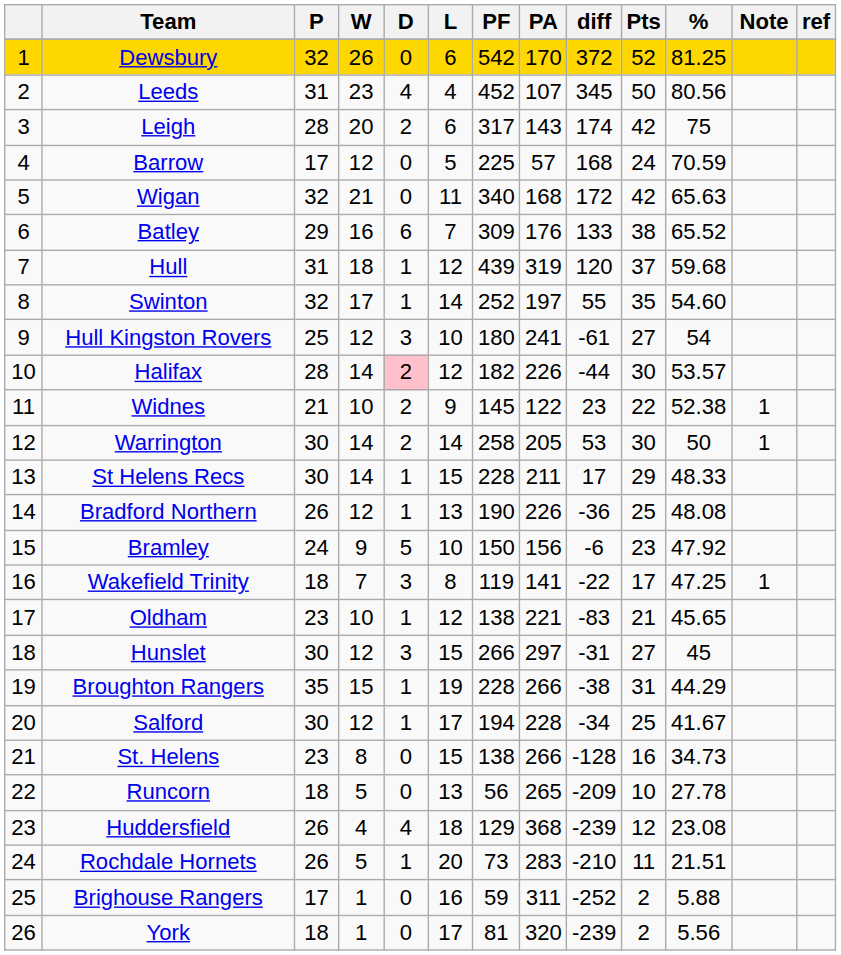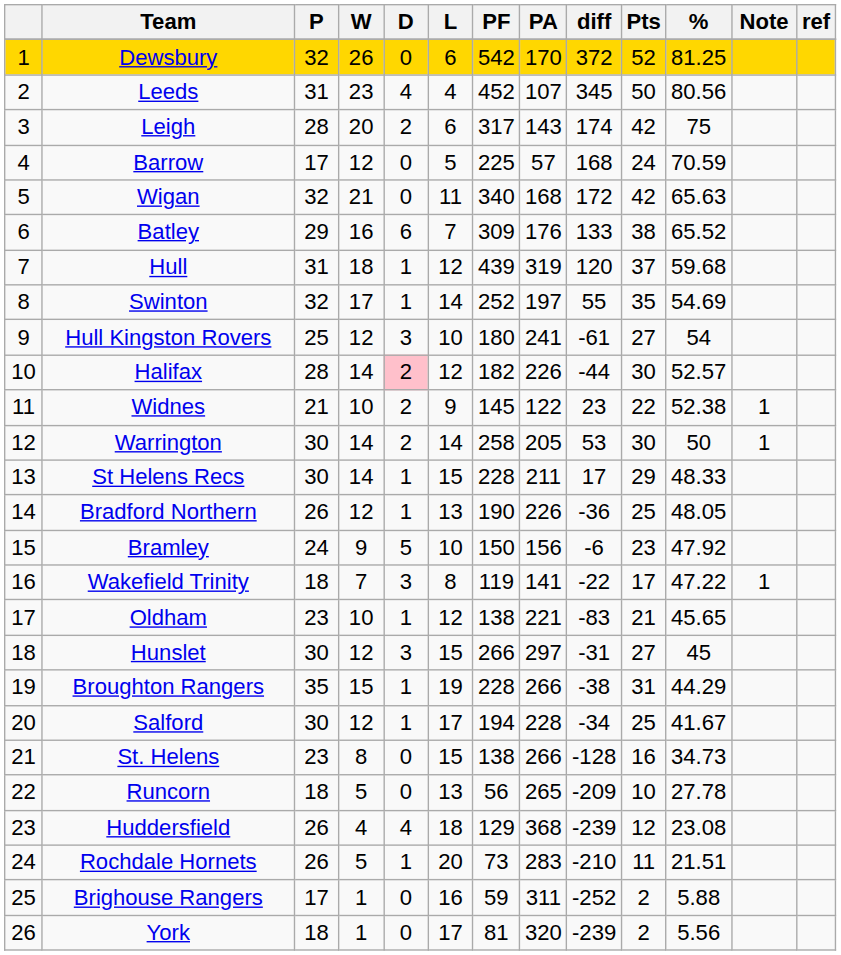(699, 302) 54.60 -> (699, 302) 54.69
(699, 372) 53.57 -> (699, 372) 52.57
(699, 512) 48.08 -> (699, 512) 48.05
(699, 582) 47.25 -> (699, 582) 47.22
